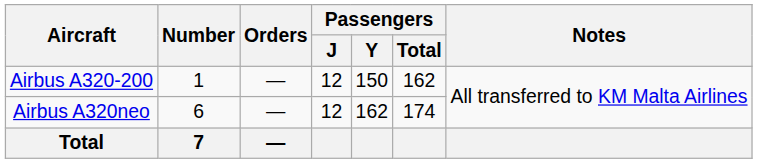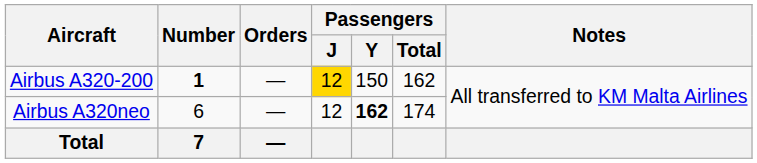(199, 81) normal -> (199, 81) bold
(332, 81) no background -> (332, 81) gold background
(372, 111) normal -> (372, 111) bold
